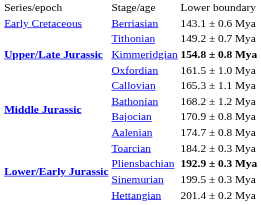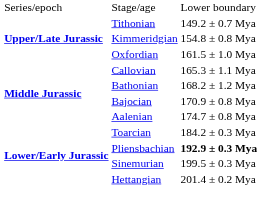- row: (135, 23)
(219, 54) bold -> (218, 38) normal
